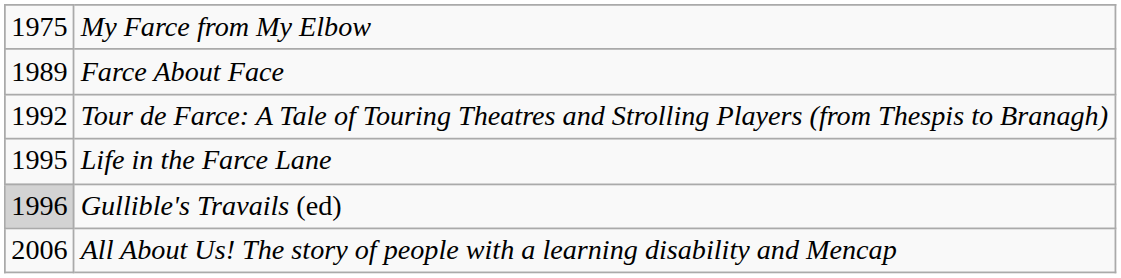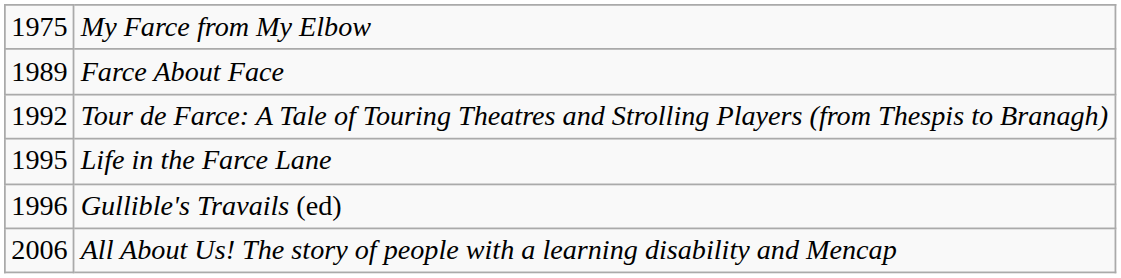(40, 205) lightgrey background -> (40, 205) no background
